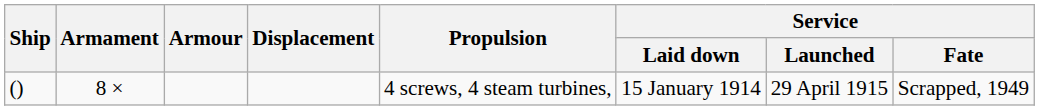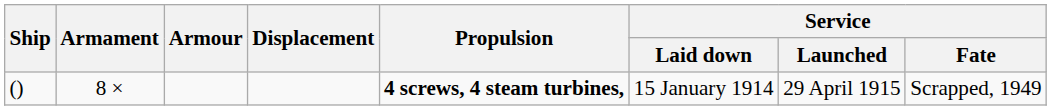(498, 88) normal -> (504, 88) bold
